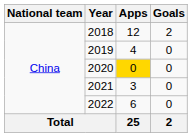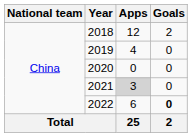(133, 68) gold background -> (133, 68) no background
(133, 86) no background -> (133, 86) lightgrey background
(169, 104) normal -> (169, 104) bold
